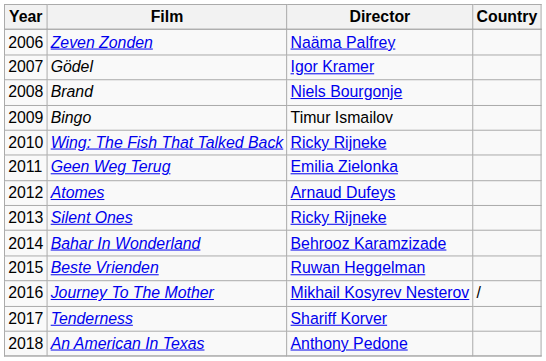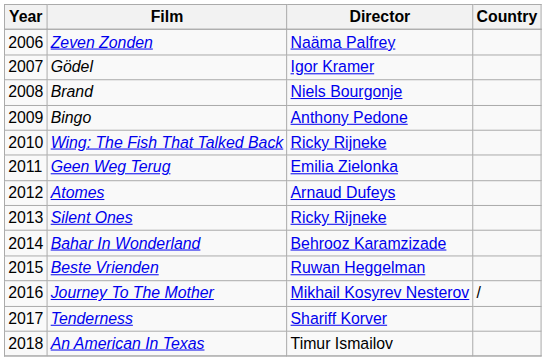(342, 117) Timur Ismailov -> (349, 117) Anthony Pedone
(349, 343) Anthony Pedone -> (342, 343) Timur Ismailov
